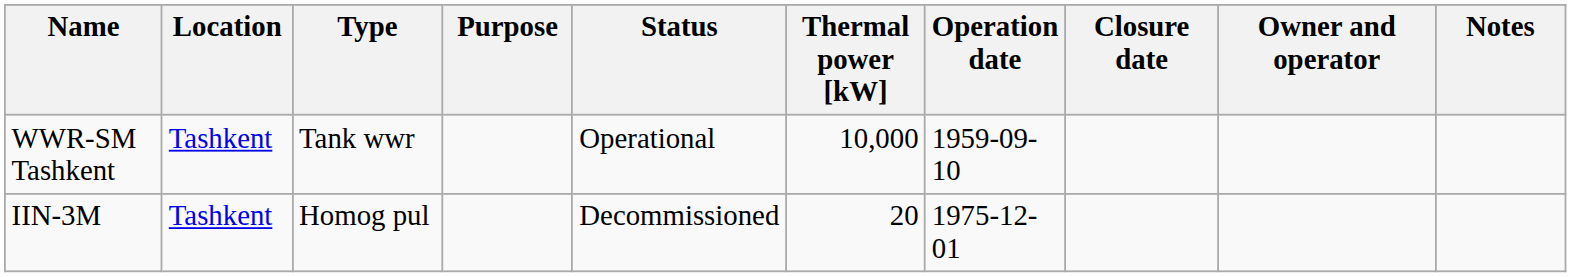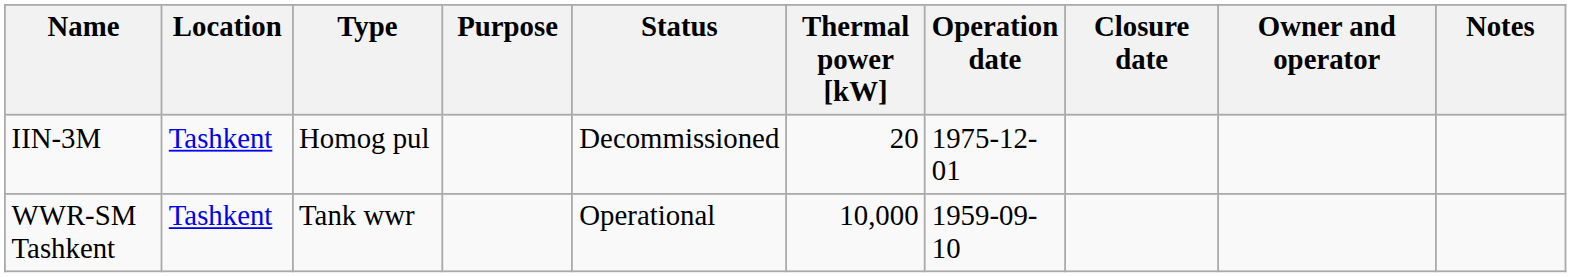rows swapped: (56, 215) <-> (74, 154)
